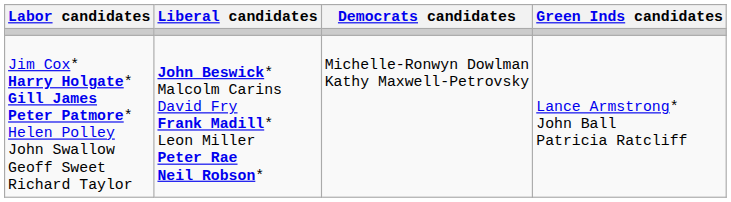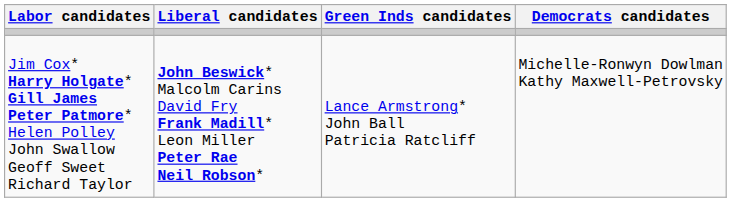columns swapped: (630, 17) <-> (427, 17)
